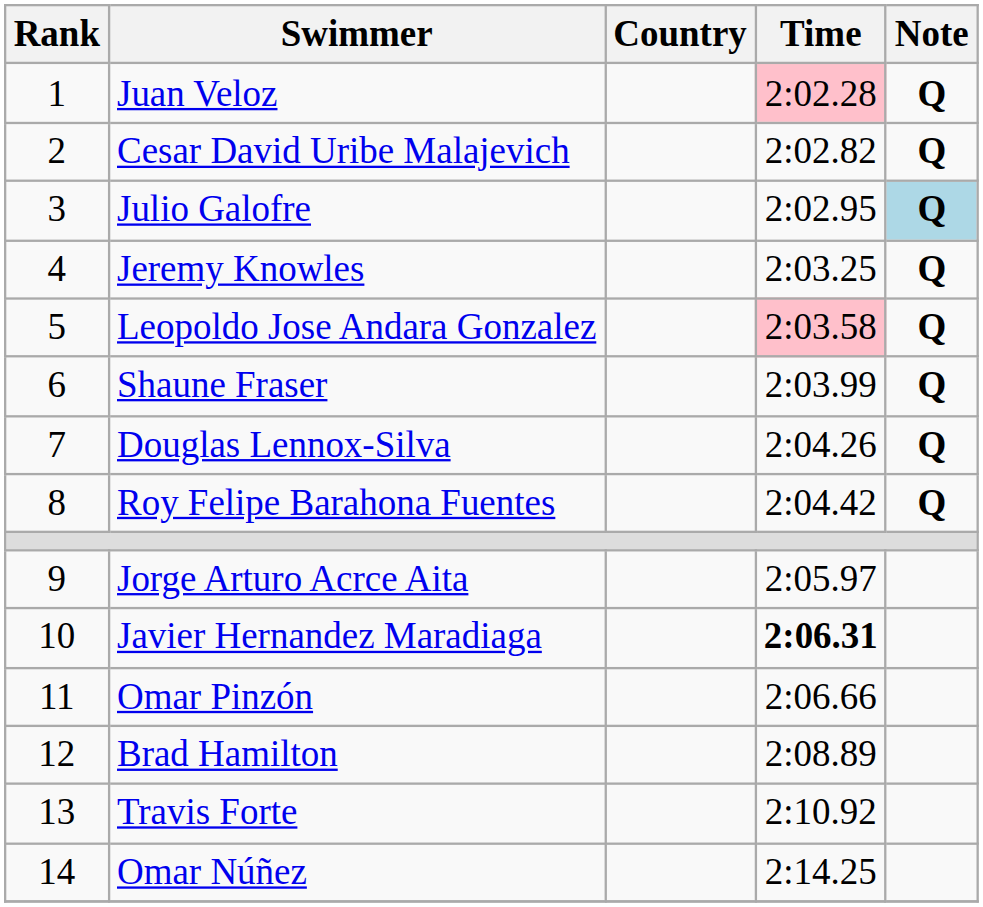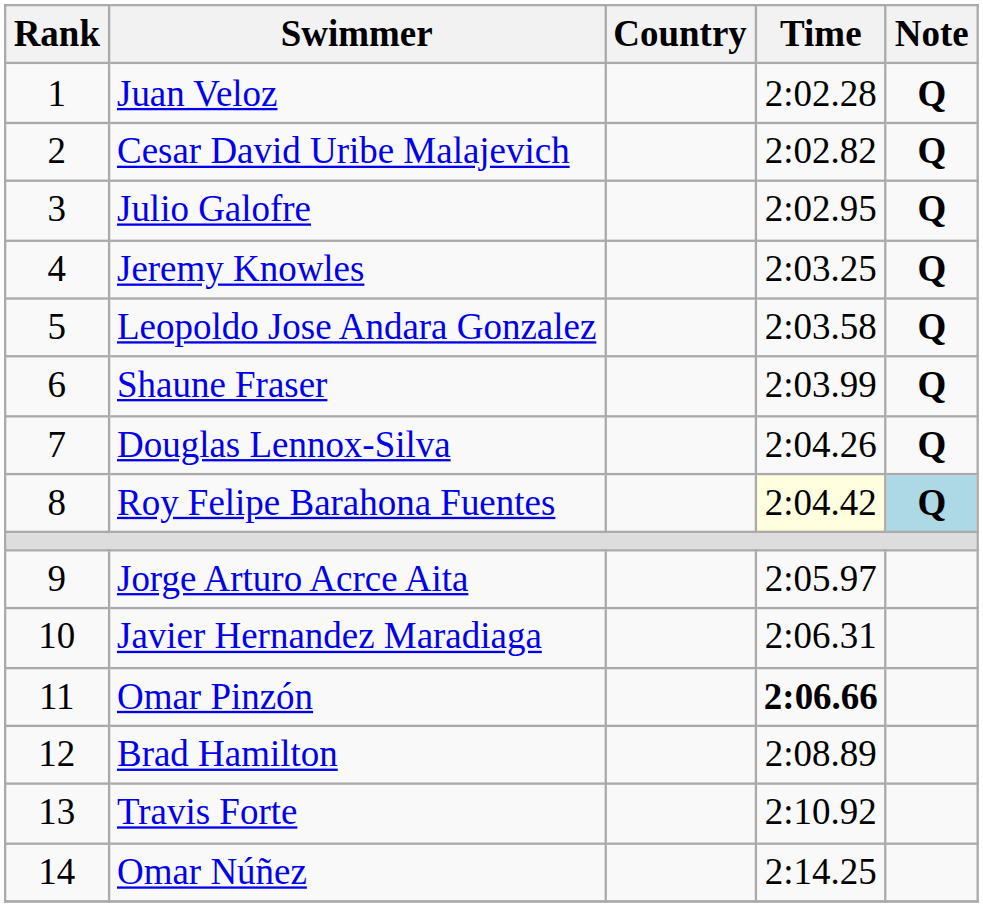(821, 92) pink background -> (821, 92) no background
(932, 209) lightblue background -> (932, 209) no background
(821, 326) pink background -> (821, 326) no background
(821, 502) no background -> (821, 502) lightyellow background
(932, 502) no background -> (932, 502) lightblue background
(821, 637) bold -> (821, 637) normal
(821, 695) normal -> (821, 695) bold
